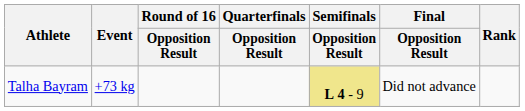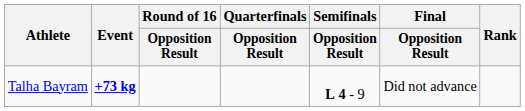(115, 86) normal -> (115, 86) bold
(344, 95) khaki background -> (345, 95) no background
